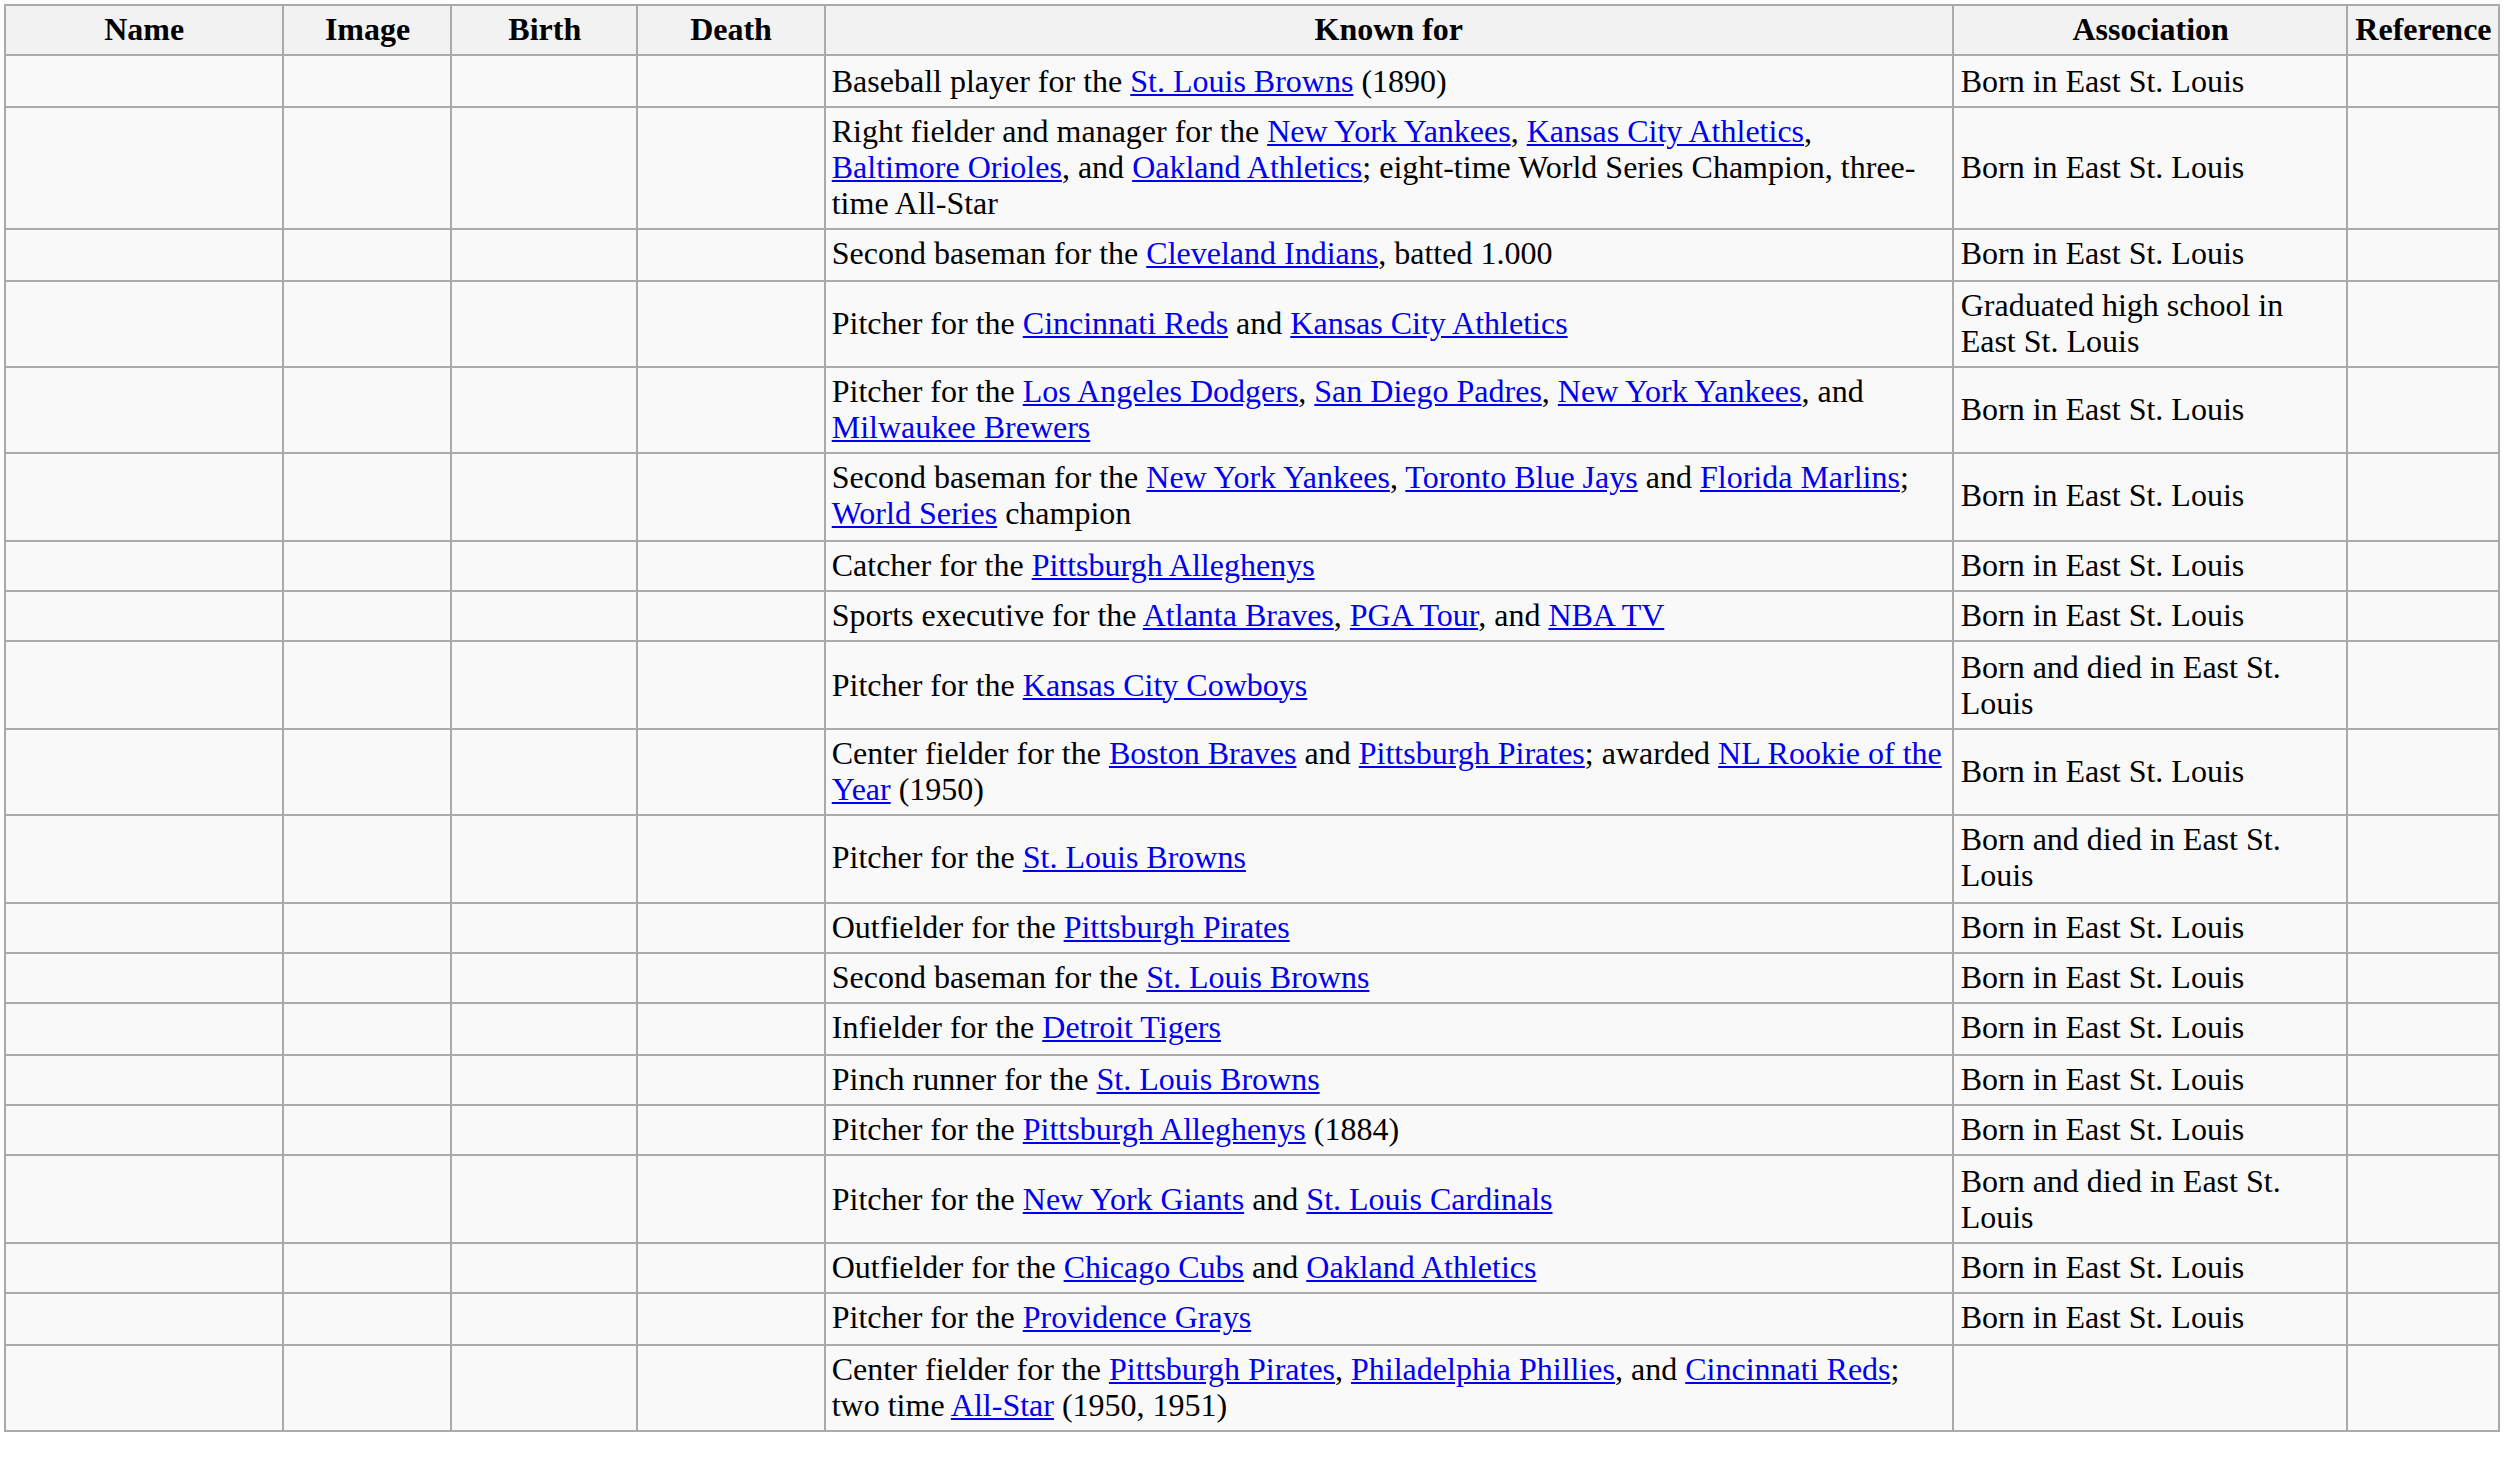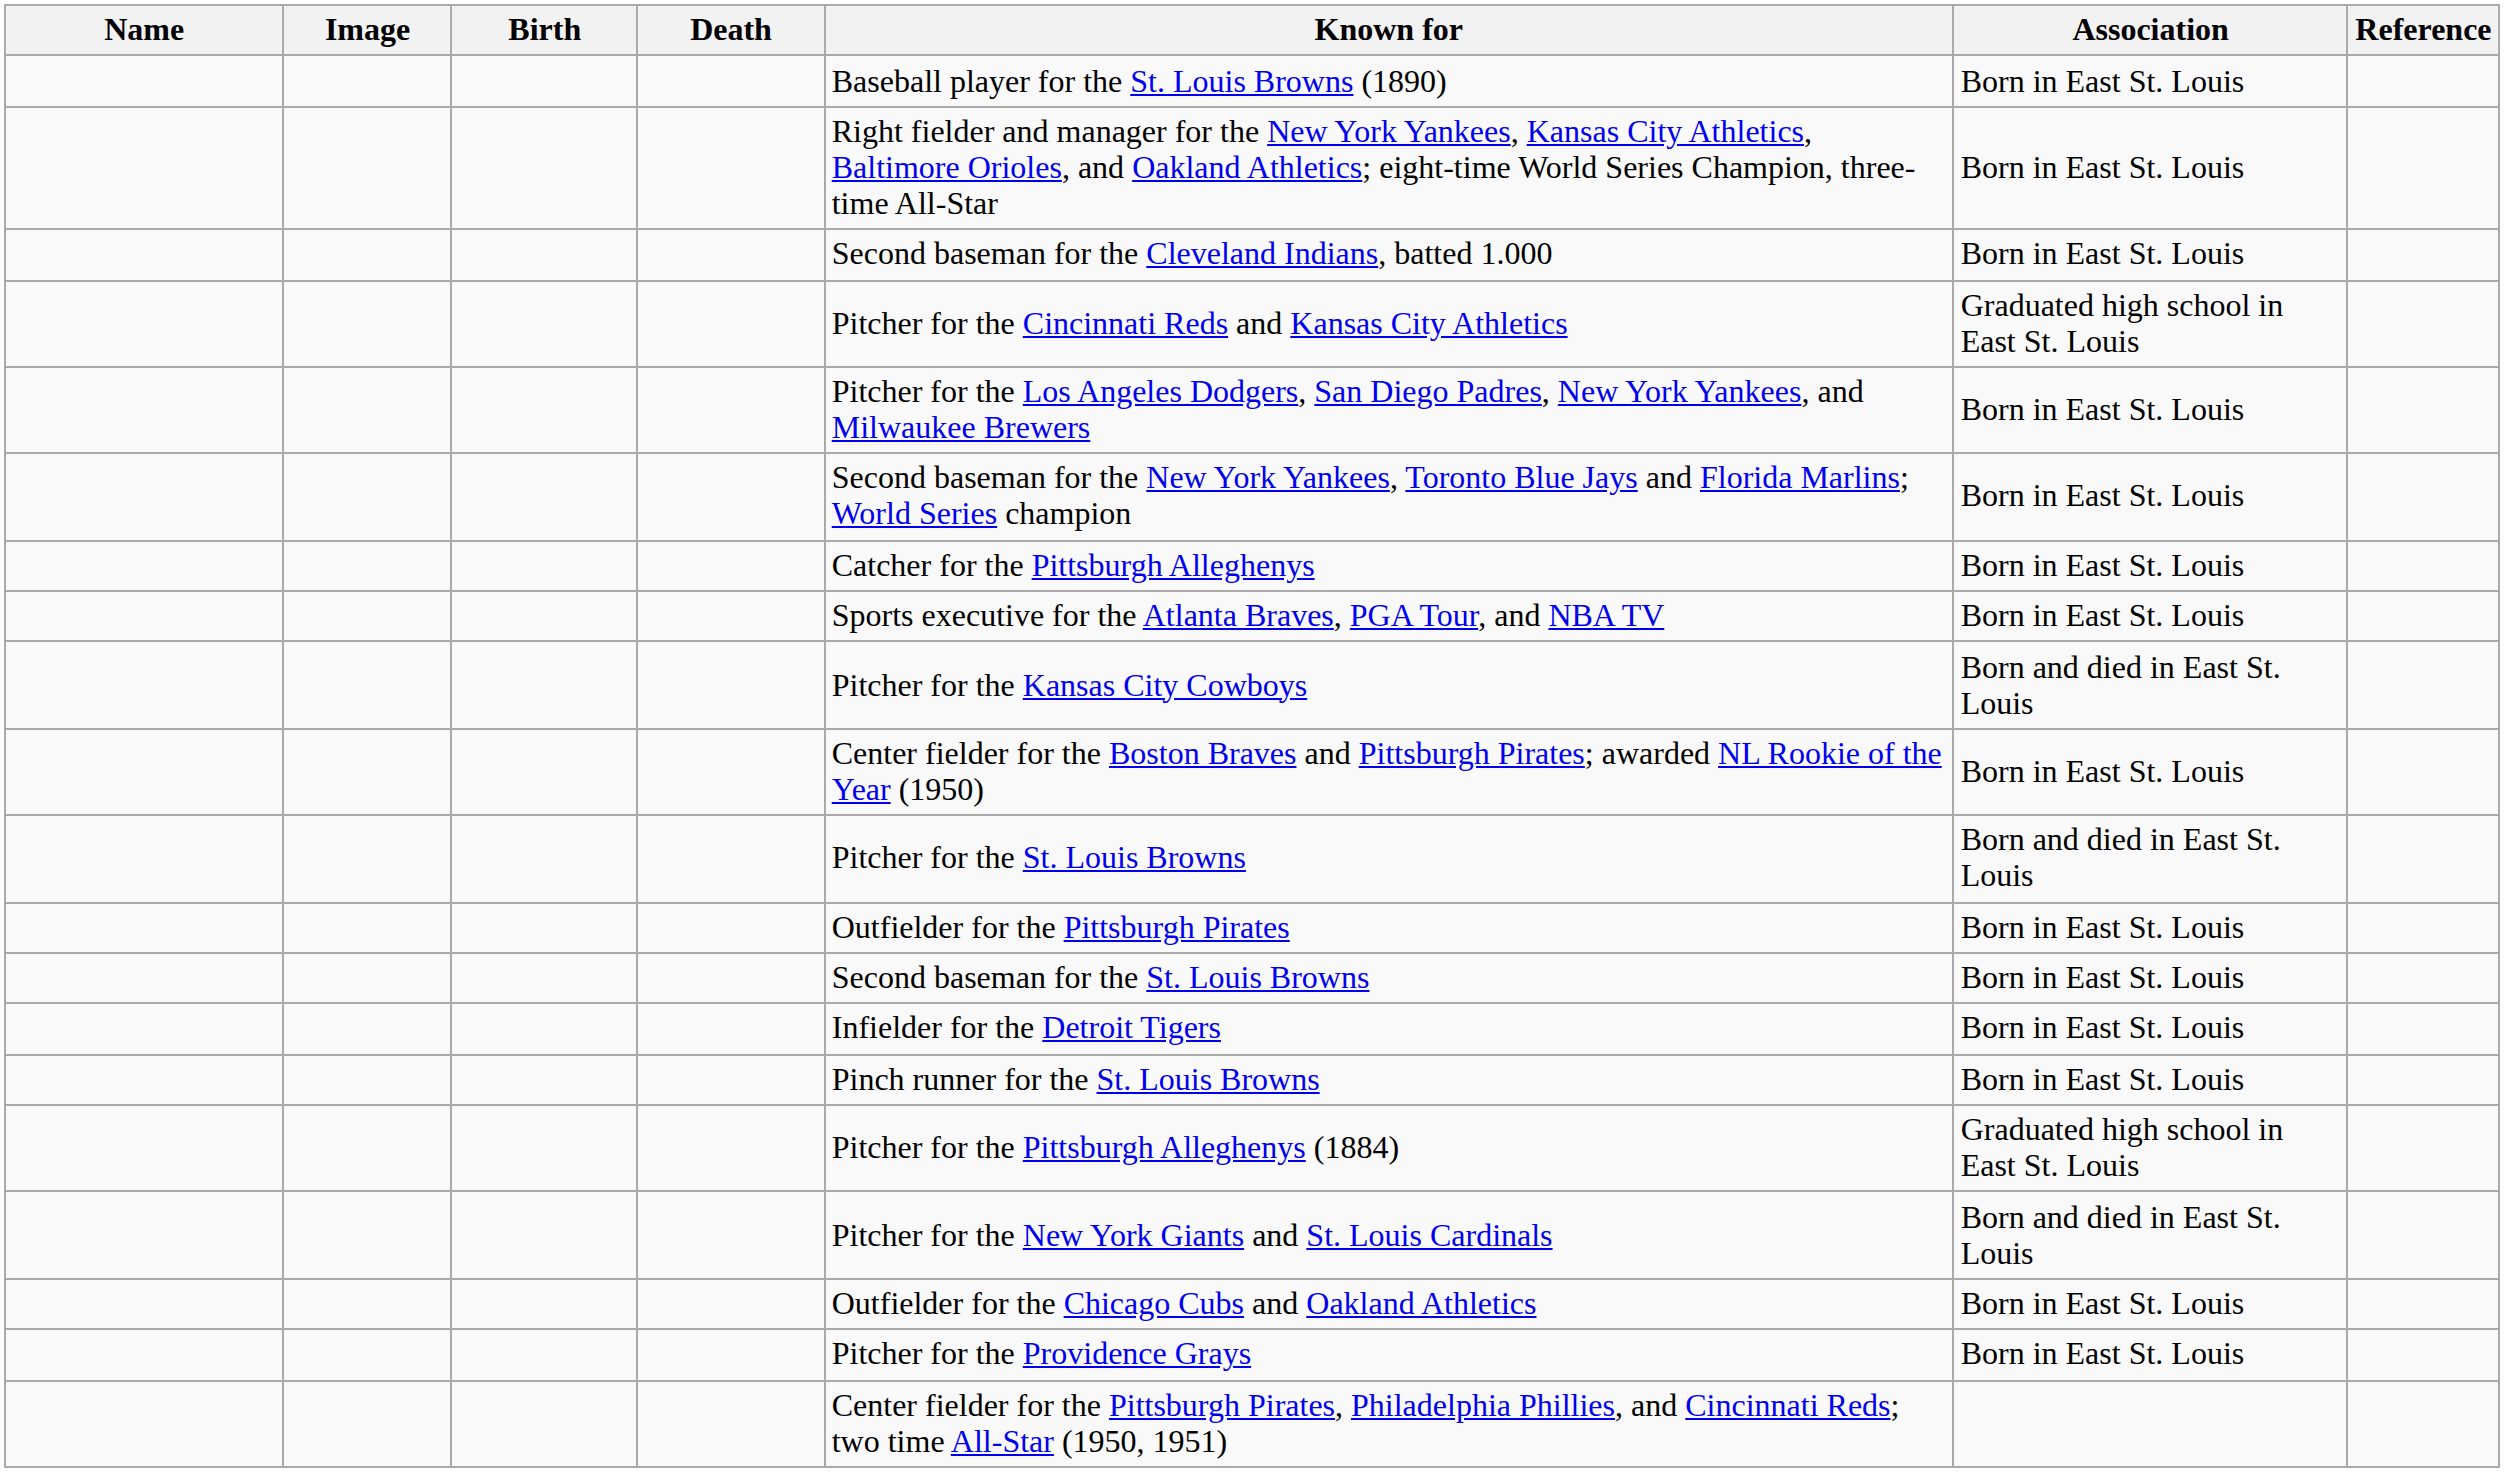(2102, 1129) Born in East St. Louis -> (2122, 1147) Graduated high school in East St. Louis
